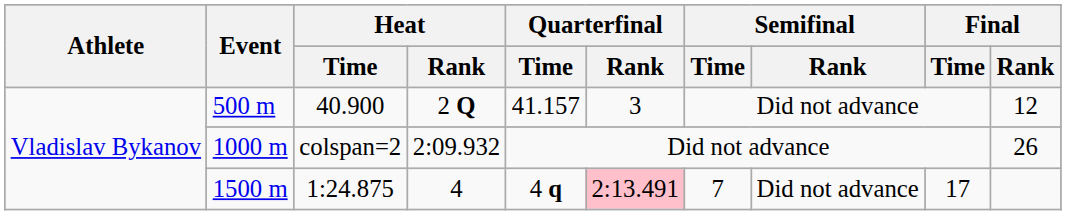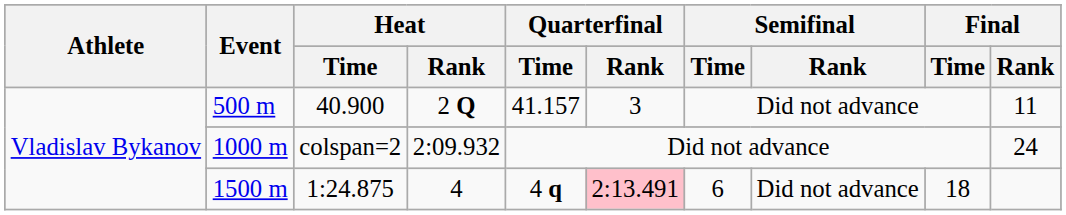(1026, 107) 12 -> (1026, 107) 11
(1026, 147) 26 -> (1026, 147) 24
(718, 188) 7 -> (718, 188) 6
(958, 188) 17 -> (958, 188) 18
